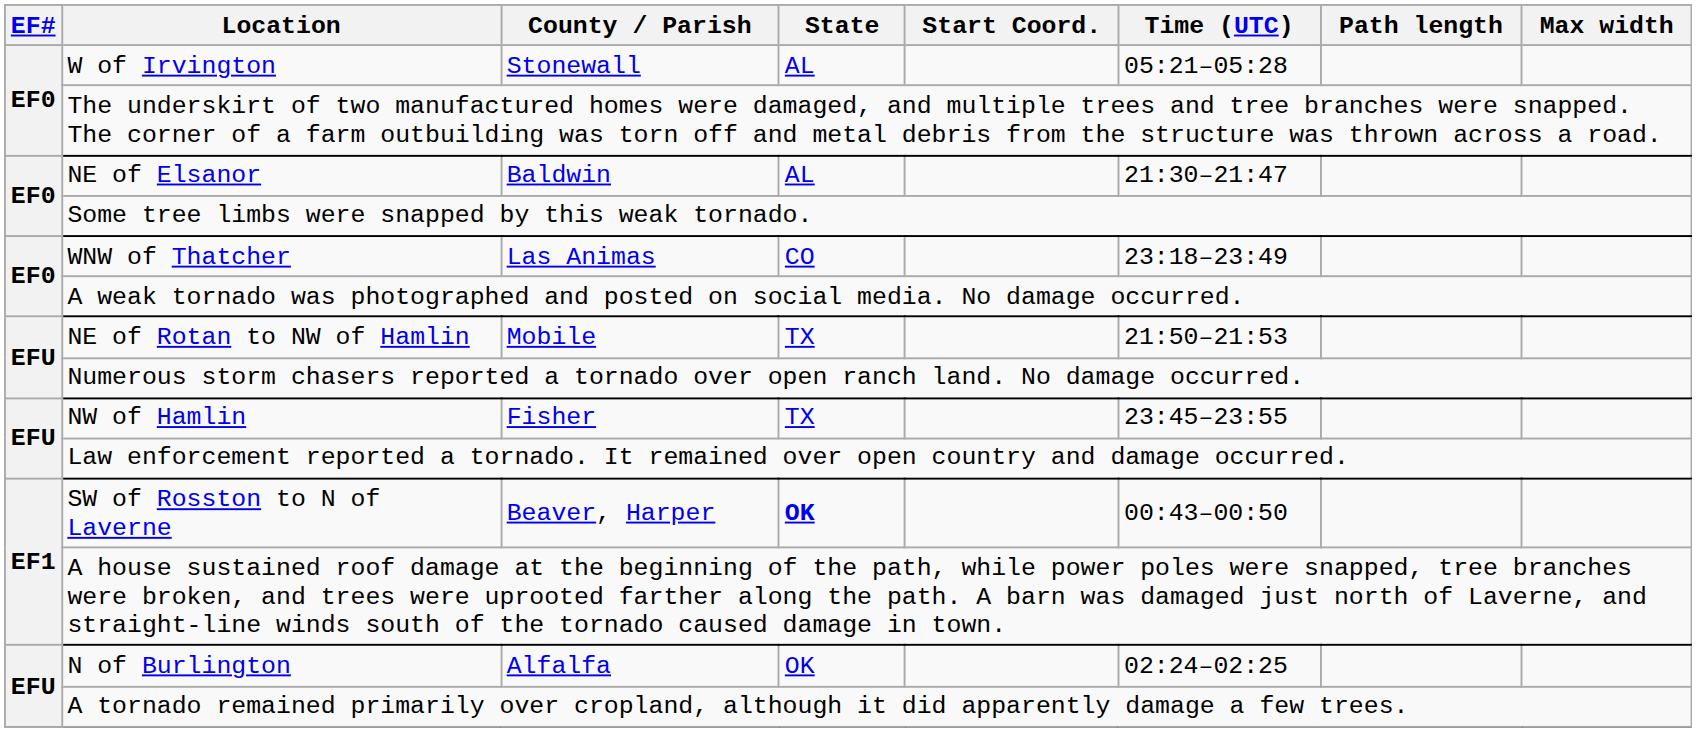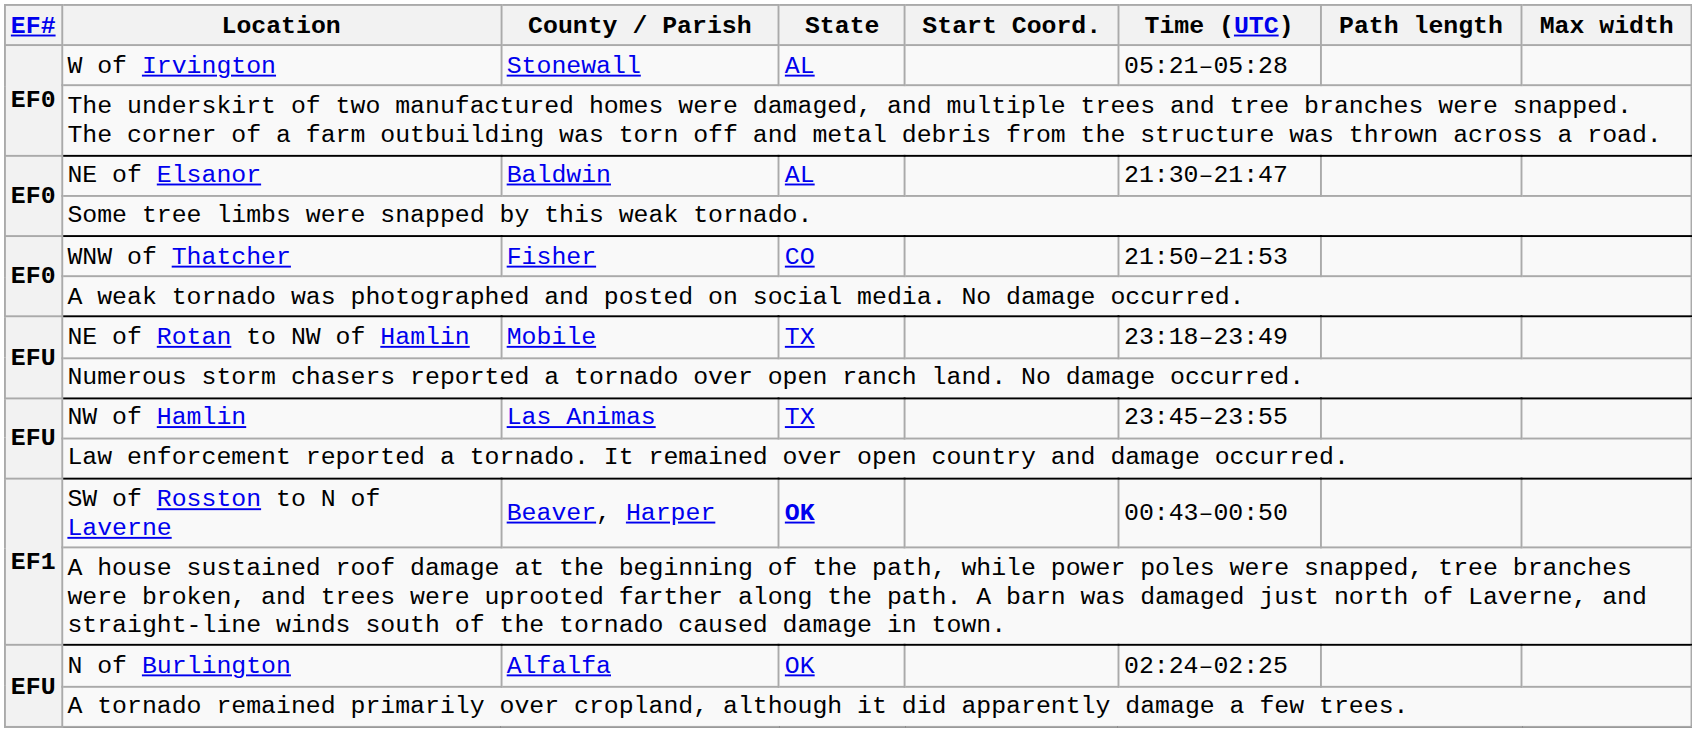(581, 256) Las Animas -> (551, 256) Fisher
(1206, 256) 23:18–23:49 -> (1206, 256) 21:50–21:53
(1206, 337) 21:50–21:53 -> (1206, 337) 23:18–23:49
(551, 418) Fisher -> (581, 418) Las Animas
